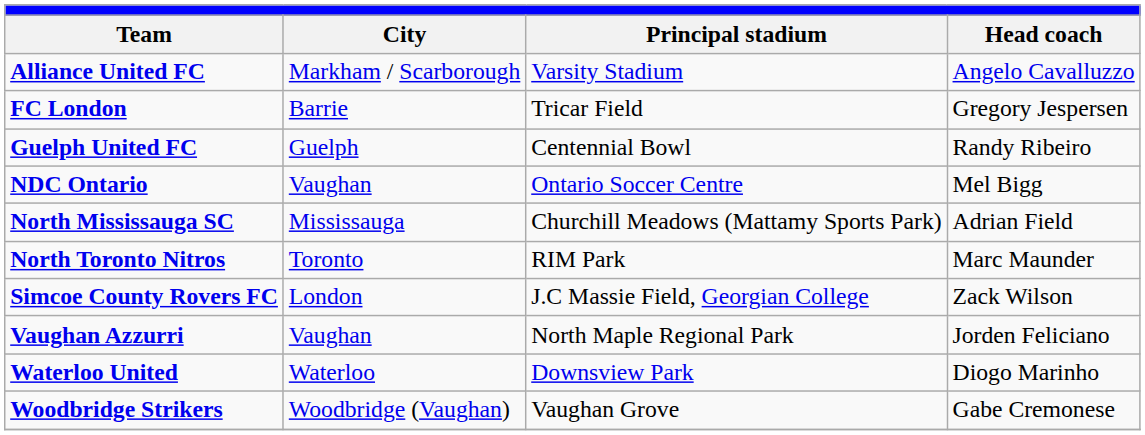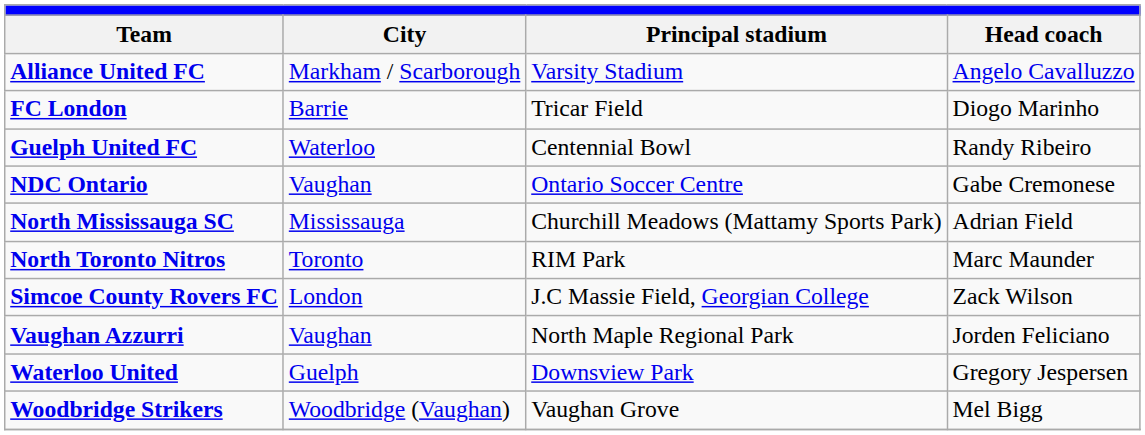(1040, 109) Gregory Jespersen -> (1026, 109) Diogo Marinho
(324, 146) Guelph -> (332, 146) Waterloo
(998, 184) Mel Bigg -> (1034, 184) Gabe Cremonese
(332, 372) Waterloo -> (324, 372) Guelph
(1026, 372) Diogo Marinho -> (1040, 372) Gregory Jespersen
(1034, 409) Gabe Cremonese -> (998, 409) Mel Bigg
